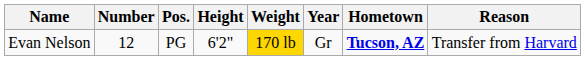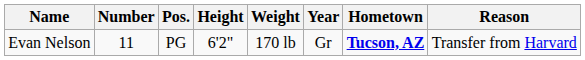(126, 42) 12 -> (126, 42) 11
(275, 42) gold background -> (275, 42) no background
